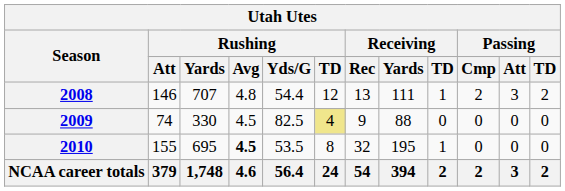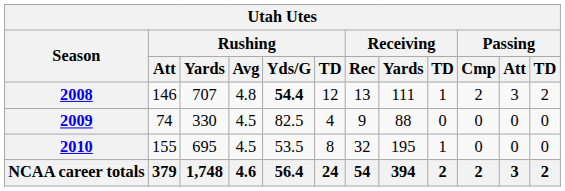(289, 95) normal -> (289, 95) bold
(330, 120) khaki background -> (330, 120) no background
(246, 146) bold -> (246, 146) normal
